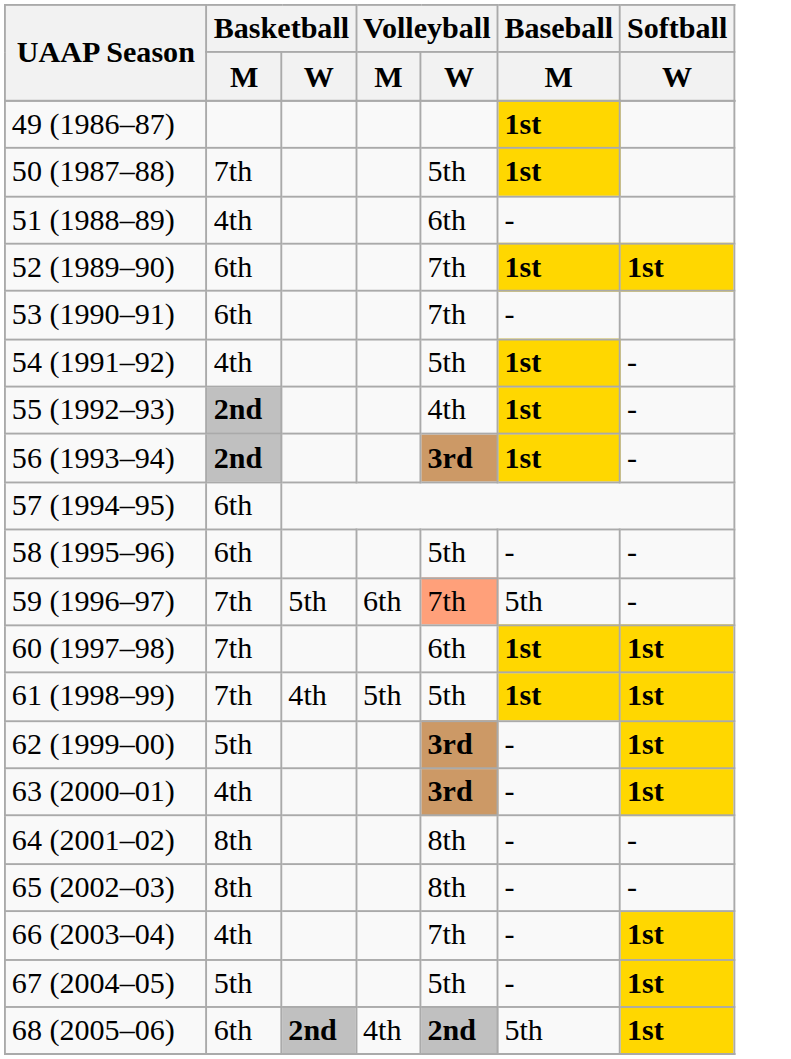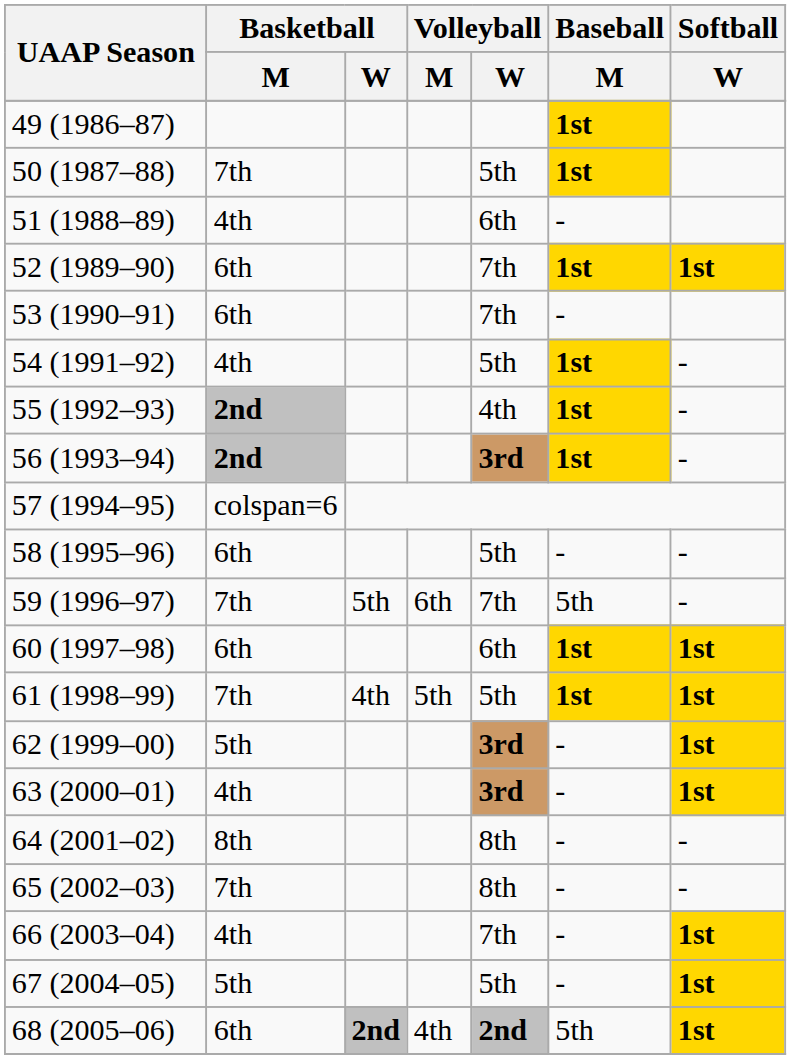(233, 505) 6th -> (276, 505) colspan=6
(447, 600) lightsalmon background -> (498, 600) no background
(233, 648) 7th -> (233, 648) 6th
(233, 887) 8th -> (233, 887) 7th
